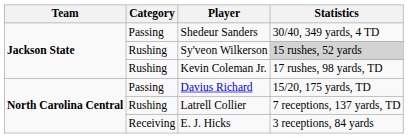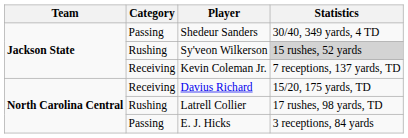(148, 68) Rushing -> (152, 68) Receiving
(328, 68) 17 rushes, 98 yards, TD -> (337, 68) 7 receptions, 137 yards, TD
(146, 87) Passing -> (152, 87) Receiving
(337, 105) 7 receptions, 137 yards, TD -> (328, 105) 17 rushes, 98 yards, TD
(152, 123) Receiving -> (146, 123) Passing
